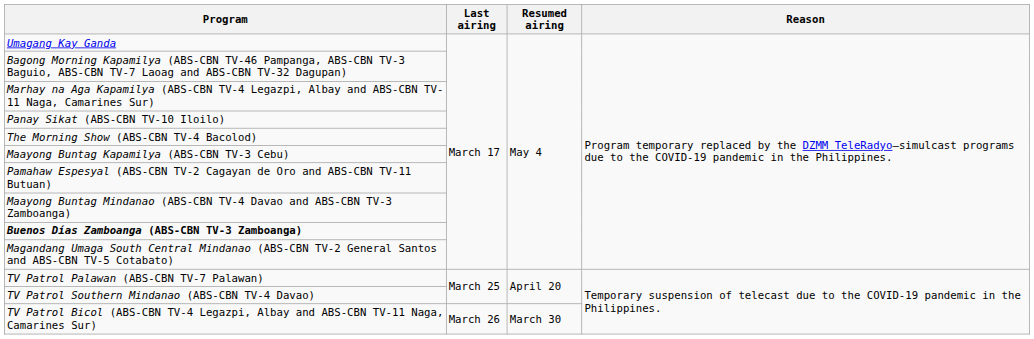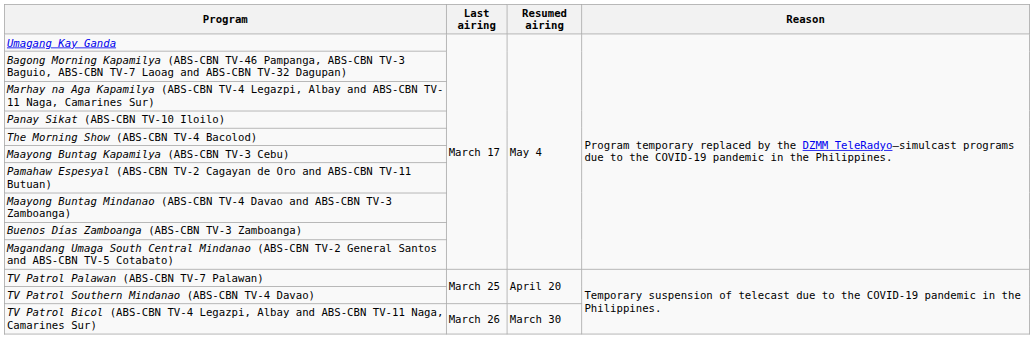(155, 231) bold -> (155, 231) normal
